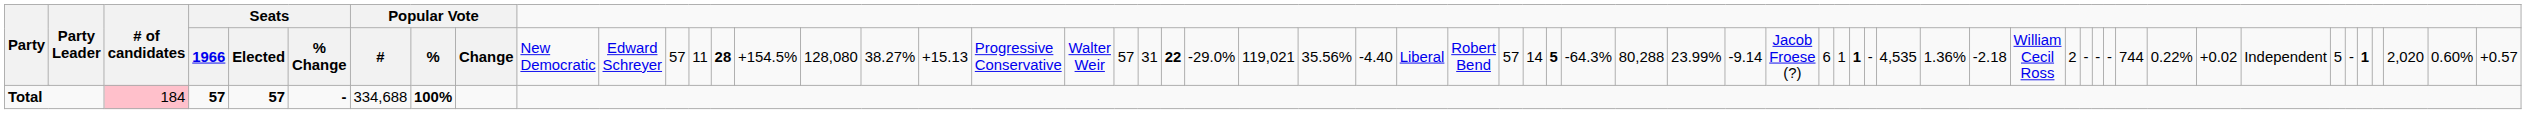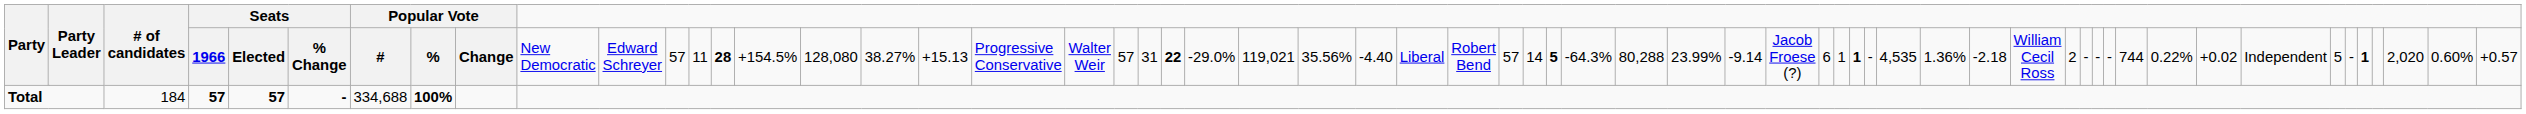(173, 96) pink background -> (173, 96) no background
